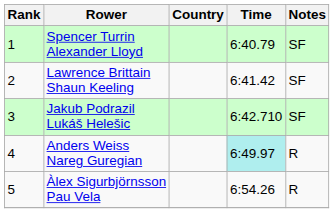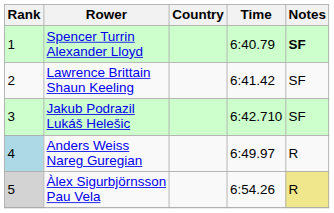(297, 44) normal -> (297, 44) bold
(11, 153) no background -> (11, 153) lightblue background
(252, 153) paleturquoise background -> (252, 153) no background
(11, 189) no background -> (11, 189) lightgrey background
(293, 189) no background -> (293, 189) khaki background
